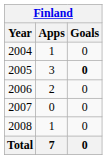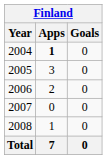(52, 51) normal -> (52, 51) bold
(85, 70) bold -> (85, 70) normal
